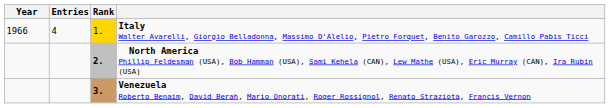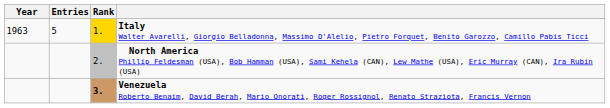(17, 31) 1966 -> (17, 31) 1963
(54, 31) 4 -> (54, 31) 5
(98, 61) bold -> (98, 61) normal
